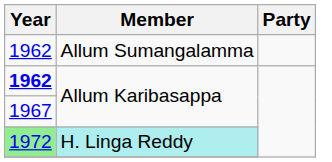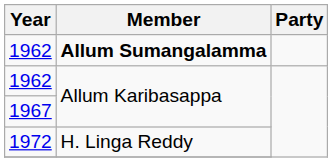(157, 50) normal -> (164, 50) bold
(30, 80) bold -> (30, 80) normal
(30, 141) lightgreen background -> (30, 141) no background
(127, 141) paleturquoise background -> (127, 141) no background
